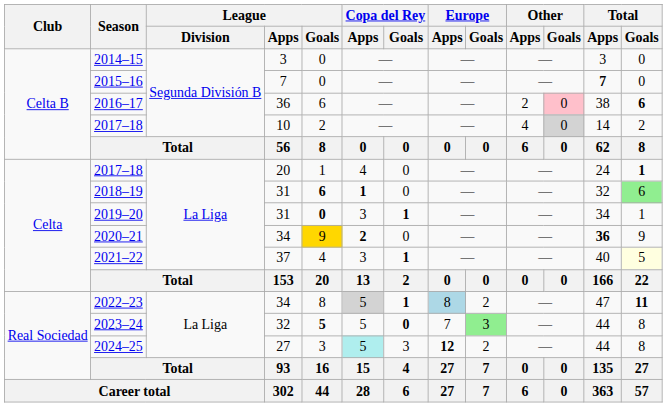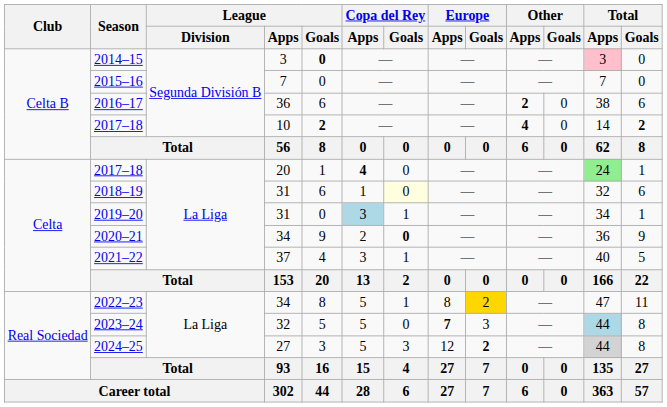(322, 59) normal -> (322, 59) bold
(603, 59) no background -> (603, 59) pink background
(603, 81) bold -> (603, 81) normal
(525, 103) normal -> (525, 103) bold
(564, 103) pink background -> (564, 103) no background
(642, 103) bold -> (642, 103) normal
(322, 125) normal -> (322, 125) bold
(525, 125) normal -> (525, 125) bold
(564, 125) lightgrey background -> (564, 125) no background
(642, 125) normal -> (642, 125) bold
(363, 170) normal -> (363, 170) bold
(603, 170) no background -> (603, 170) lightgreen background
(642, 170) bold -> (642, 170) normal
(322, 192) bold -> (322, 192) normal
(363, 192) bold -> (363, 192) normal
(406, 192) no background -> (406, 192) lightyellow background
(642, 192) lightgreen background -> (642, 192) no background
(322, 214) bold -> (322, 214) normal
(363, 214) no background -> (363, 214) lightblue background
(406, 214) bold -> (406, 214) normal
(322, 236) gold background -> (322, 236) no background
(363, 236) bold -> (363, 236) normal
(406, 236) normal -> (406, 236) bold
(603, 236) bold -> (603, 236) normal
(406, 258) bold -> (406, 258) normal
(642, 258) lightyellow background -> (642, 258) no background
(363, 302) lightgrey background -> (363, 302) no background
(406, 302) bold -> (406, 302) normal
(447, 302) lightblue background -> (447, 302) no background
(486, 302) no background -> (486, 302) gold background
(642, 302) bold -> (642, 302) normal
(322, 324) bold -> (322, 324) normal
(406, 324) bold -> (406, 324) normal
(447, 324) normal -> (447, 324) bold
(486, 324) lightgreen background -> (486, 324) no background
(603, 324) no background -> (603, 324) lightblue background
(363, 346) paleturquoise background -> (363, 346) no background
(447, 346) bold -> (447, 346) normal
(486, 346) normal -> (486, 346) bold
(603, 346) no background -> (603, 346) lightgrey background
